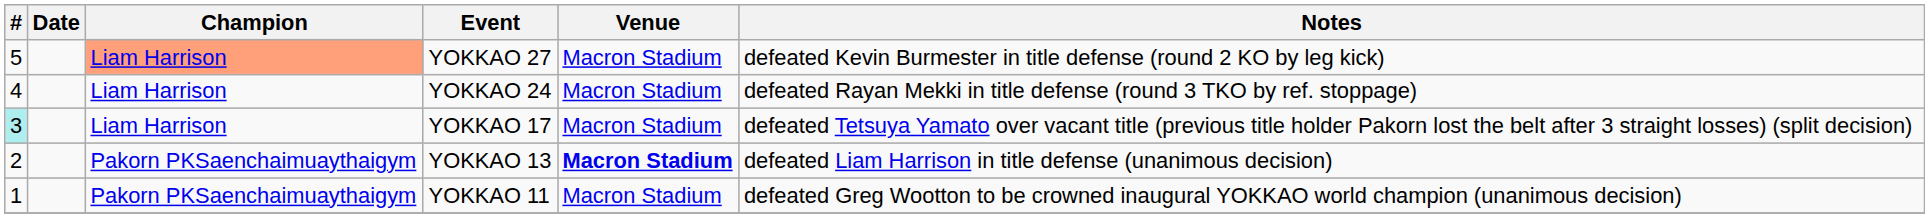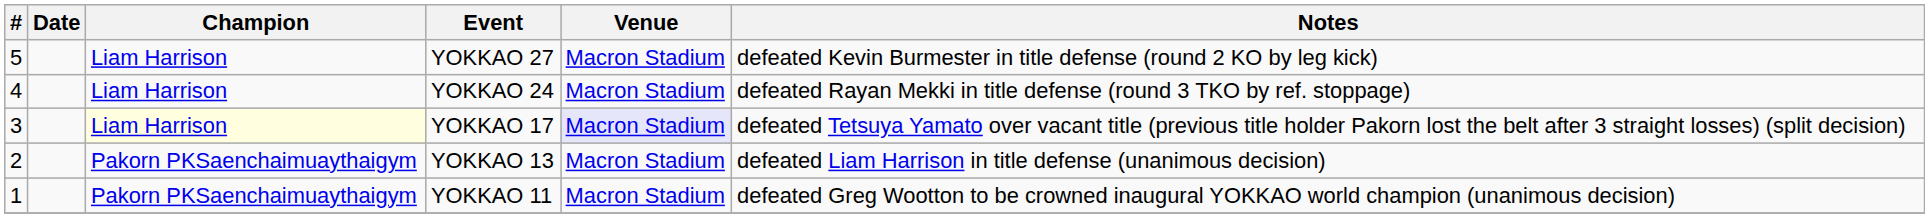(159, 57) lightsalmon background -> (159, 57) no background
(16, 126) paleturquoise background -> (16, 126) no background
(159, 126) no background -> (159, 126) lightyellow background
(642, 126) no background -> (645, 126) lavender background
(648, 161) bold -> (645, 161) normal
